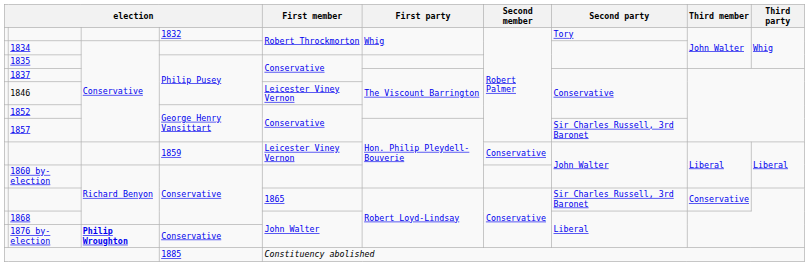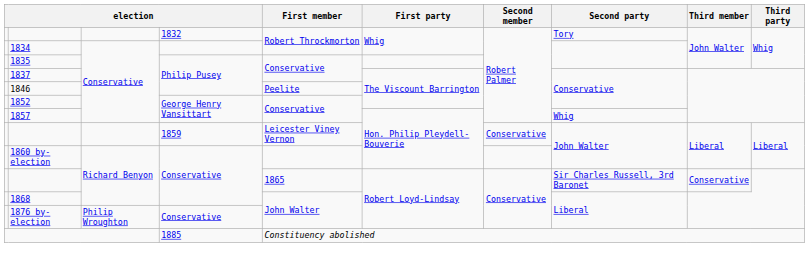(302, 93) Leicester Viney Vernon -> (282, 88) Peelite
(614, 130) Sir Charles Russell, 3rd Baronet -> (564, 116) Whig
(105, 236) bold -> (105, 217) normal
